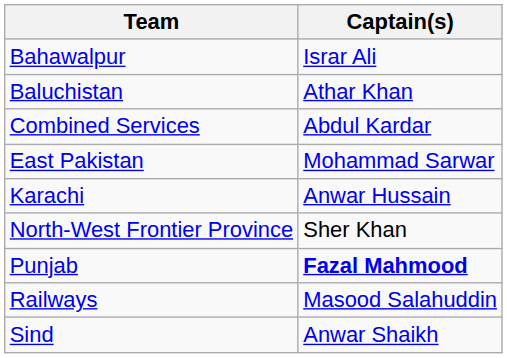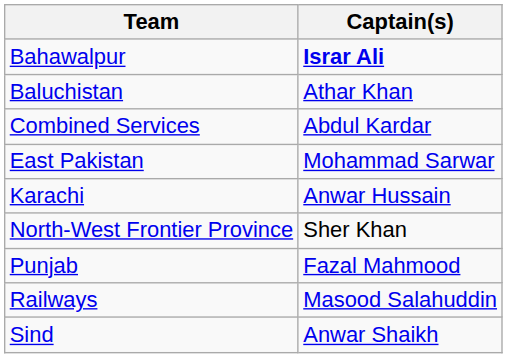(340, 56) normal -> (344, 56) bold
(385, 265) bold -> (382, 265) normal
